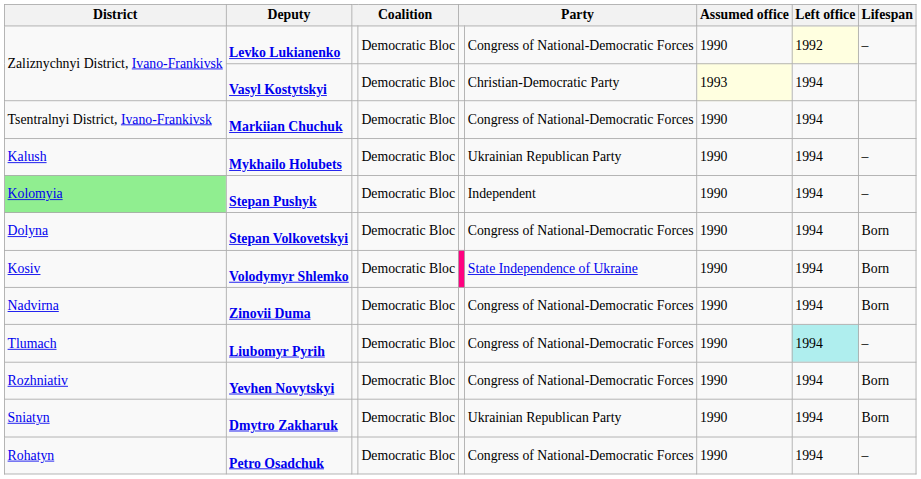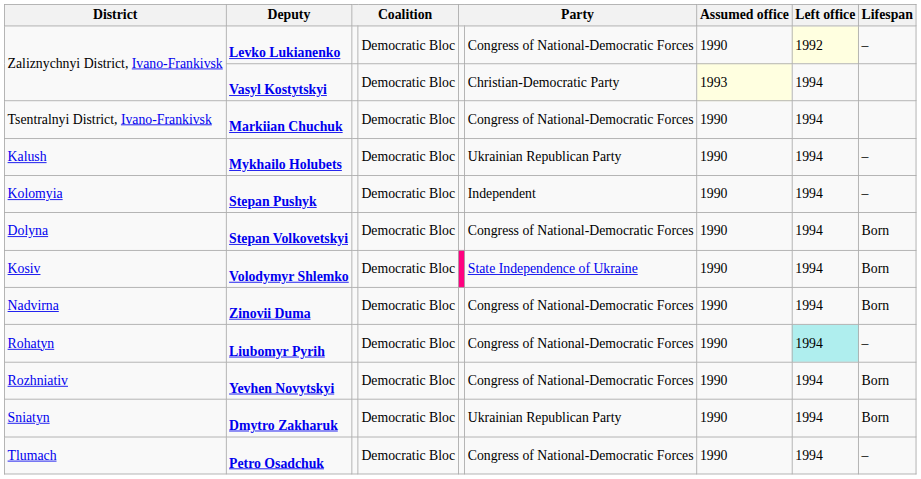(35, 194) lightgreen background -> (35, 194) no background
(32, 343) Tlumach -> (31, 343) Rohatyn
(31, 455) Rohatyn -> (32, 455) Tlumach
